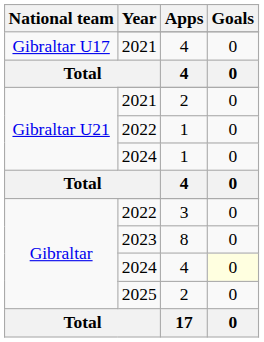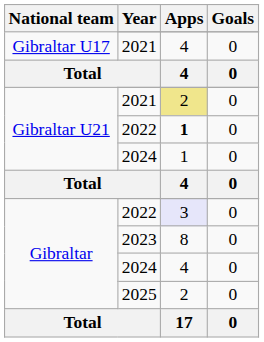(184, 101) no background -> (184, 101) khaki background
(184, 128) normal -> (184, 128) bold
(184, 211) no background -> (184, 211) lavender background
(233, 267) lightyellow background -> (233, 267) no background
